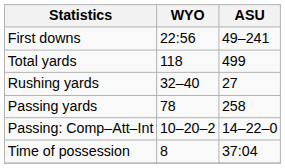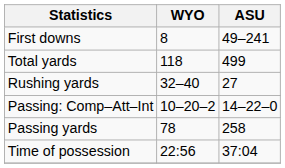(178, 38) 22:56 -> (164, 38) 8
rows swapped: (52, 106) <-> (81, 128)
(164, 151) 8 -> (178, 151) 22:56
